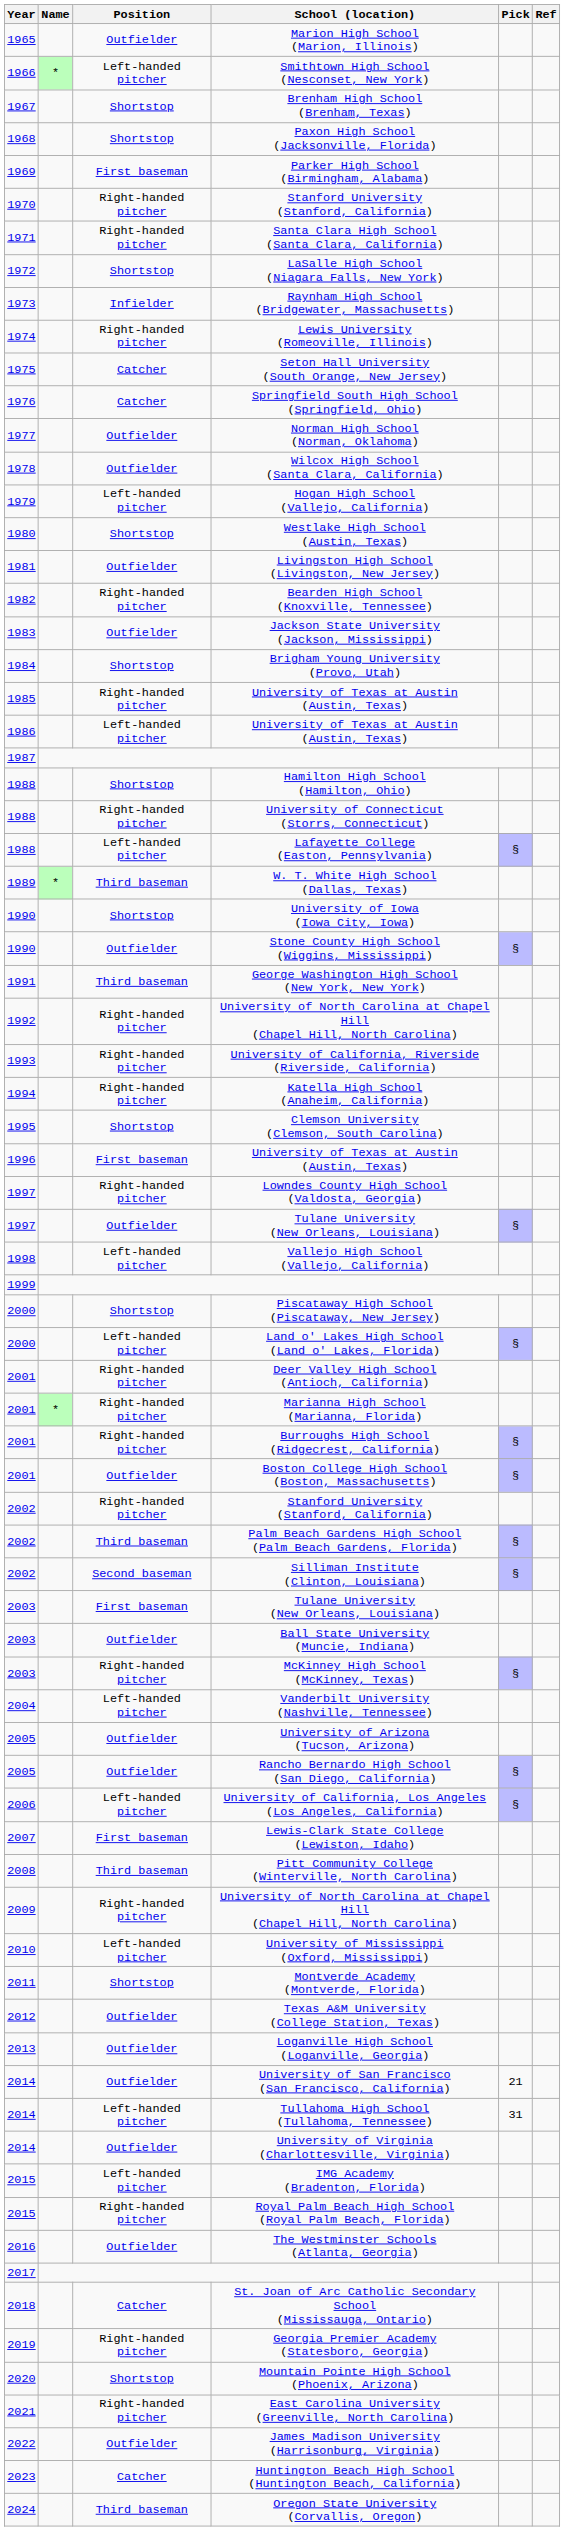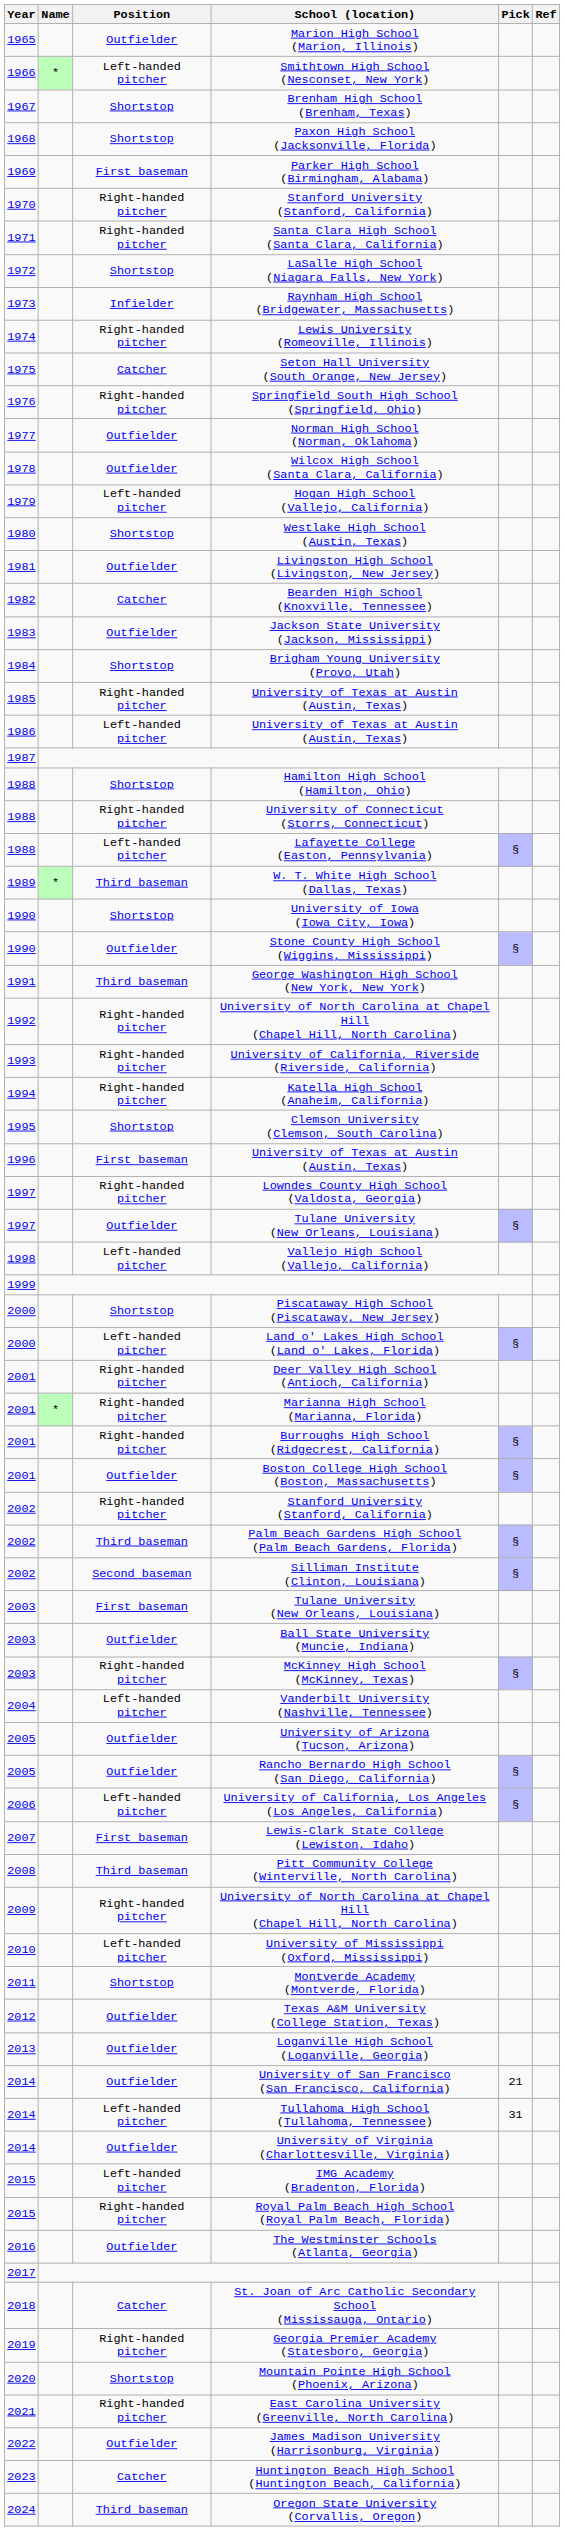(142, 402) Catcher -> (142, 402) Right-handed pitcher
(142, 600) Right-handed pitcher -> (142, 600) Catcher
